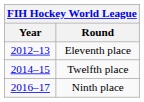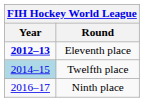(30, 51) normal -> (30, 51) bold
(30, 69) no background -> (30, 69) lightblue background
